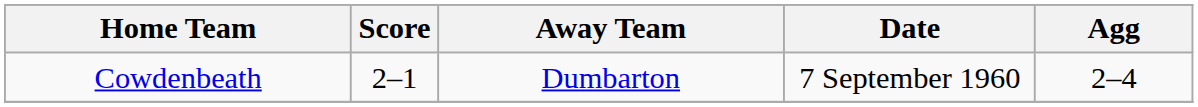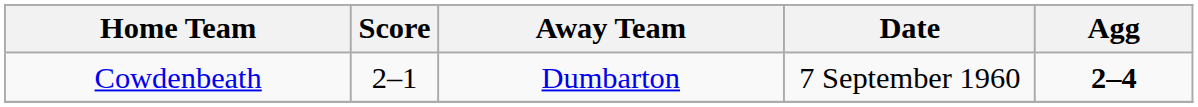(1114, 76) normal -> (1114, 76) bold
